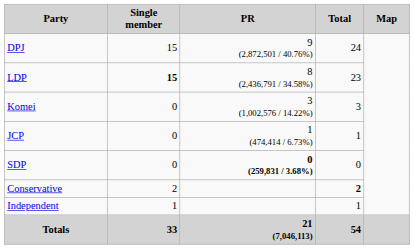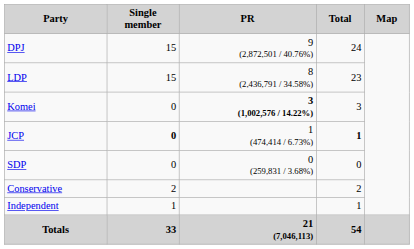(172, 77) bold -> (171, 77) normal
(276, 106) normal -> (275, 106) bold
(175, 136) normal -> (174, 136) bold
(358, 136) normal -> (359, 136) bold
(280, 165) bold -> (282, 165) normal
(358, 188) bold -> (359, 188) normal
